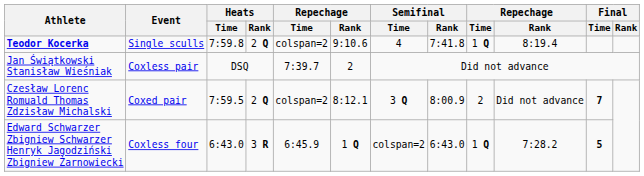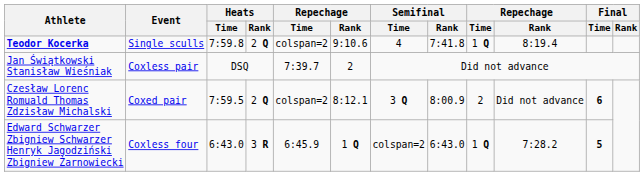(599, 100) 7 -> (599, 100) 6
